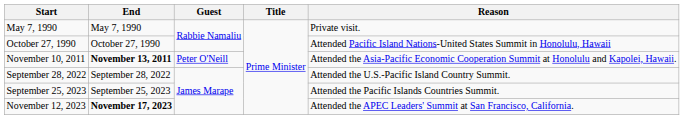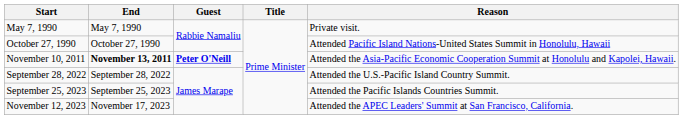(202, 59) normal -> (204, 59) bold
(131, 106) bold -> (130, 106) normal
